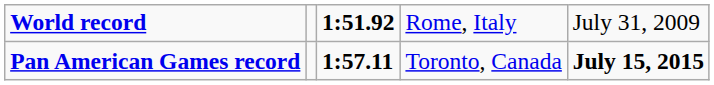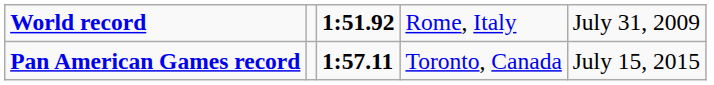(638, 60) bold -> (636, 60) normal
